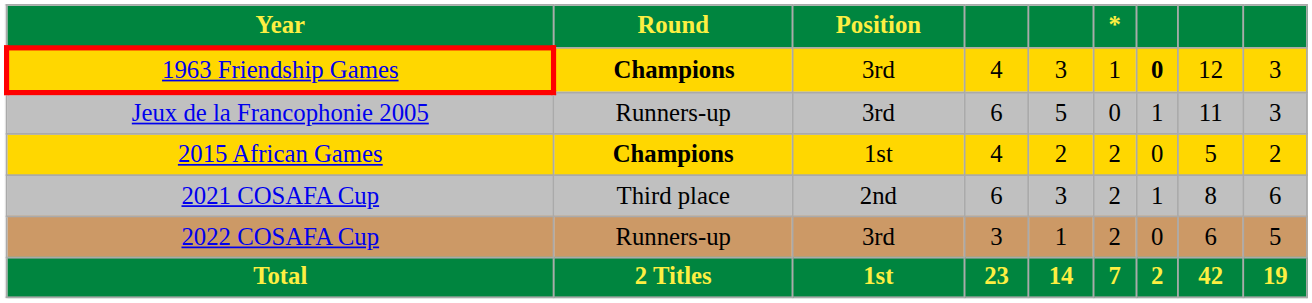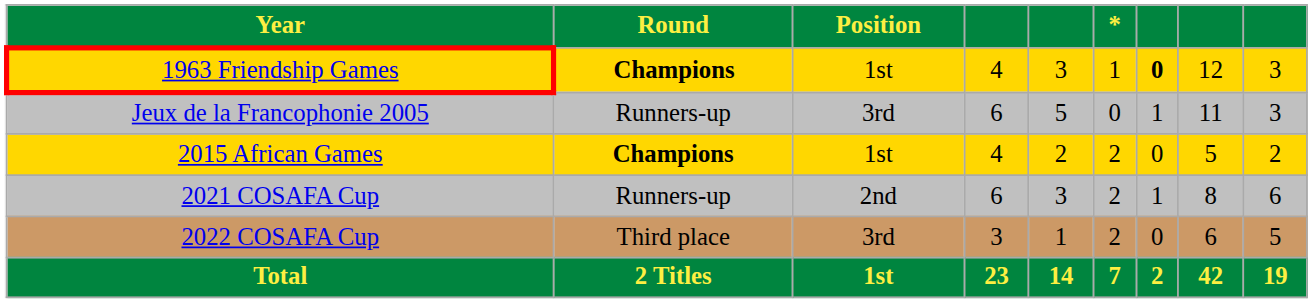(878, 69) 3rd -> (878, 69) 1st
(673, 195) Third place -> (673, 195) Runners-up
(673, 236) Runners-up -> (673, 236) Third place
